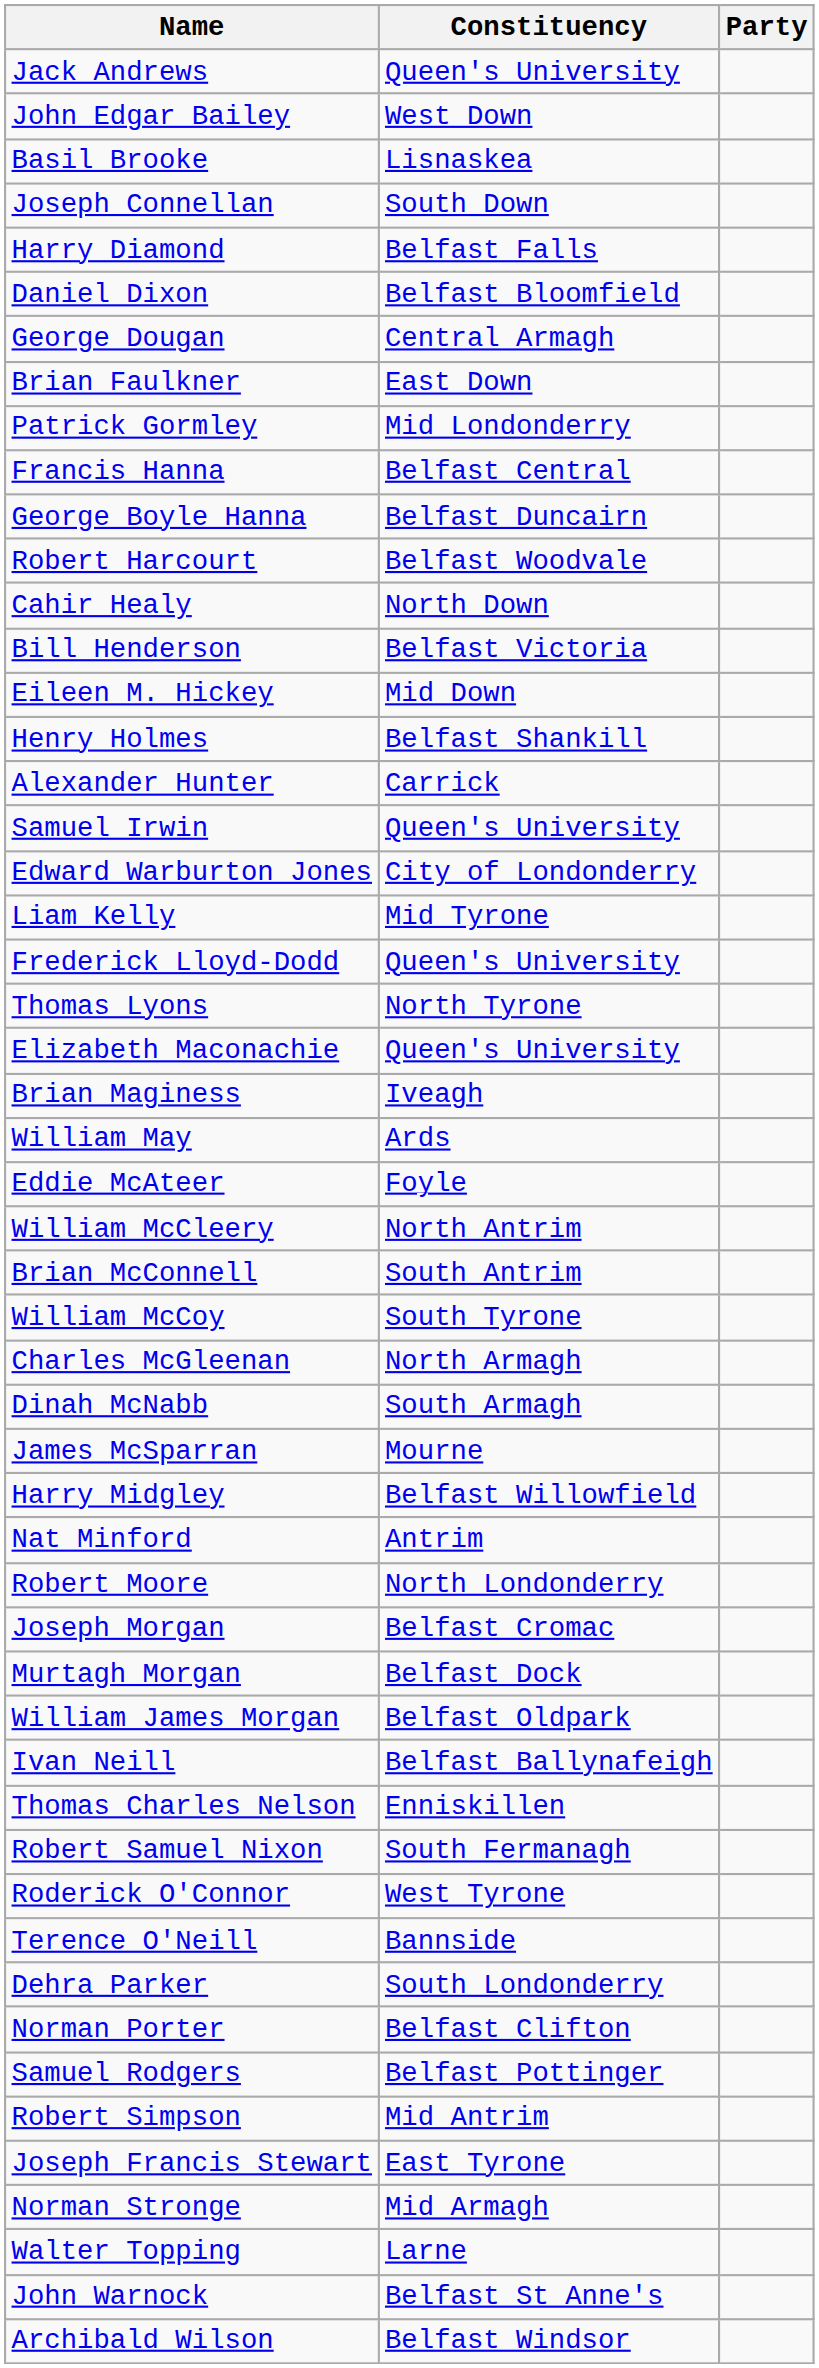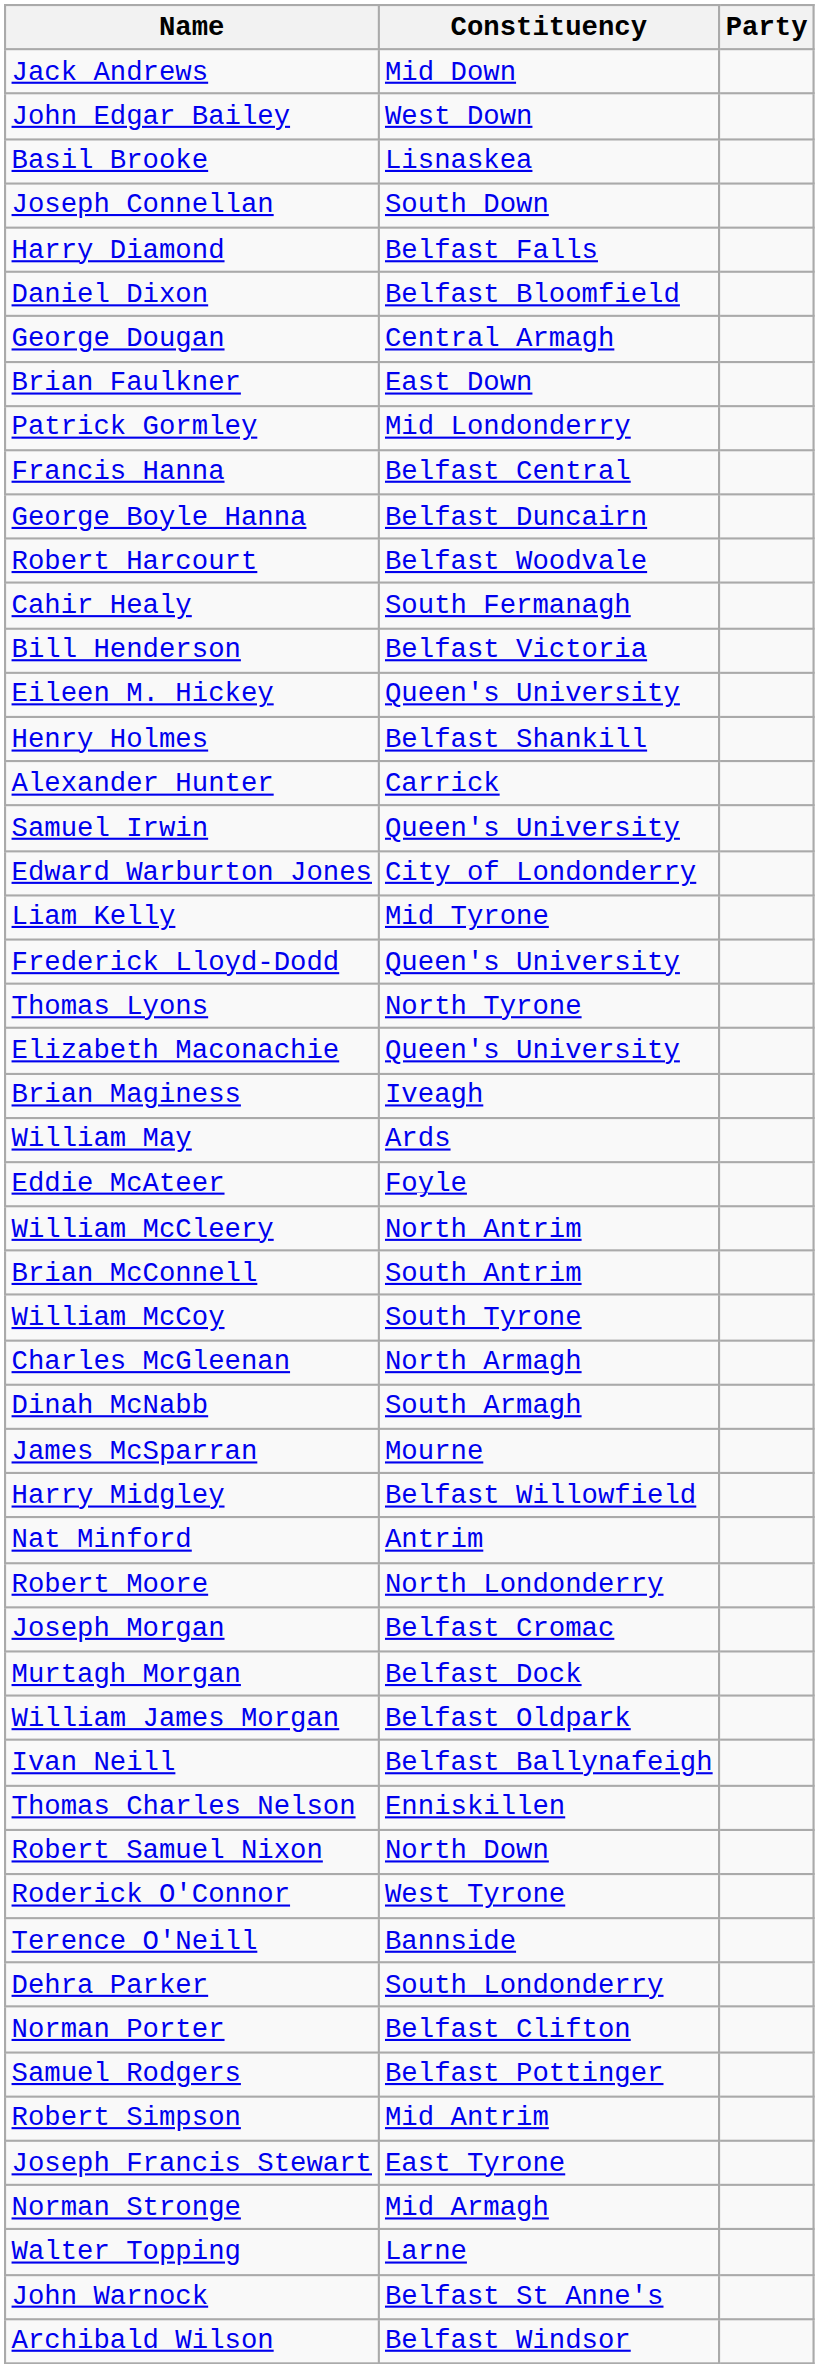(532, 72) Queen's University -> (451, 72) Mid Down
(467, 606) North Down -> (508, 606) South Fermanagh
(451, 695) Mid Down -> (532, 695) Queen's University
(508, 1852) South Fermanagh -> (467, 1852) North Down
